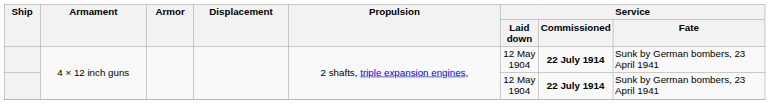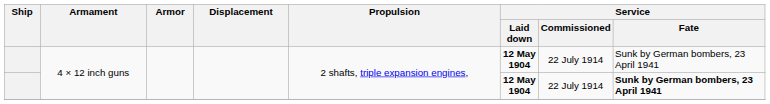(519, 59) normal -> (519, 59) bold
(576, 59) bold -> (576, 59) normal
(519, 86) normal -> (519, 86) bold
(576, 86) bold -> (576, 86) normal
(680, 86) normal -> (684, 86) bold
